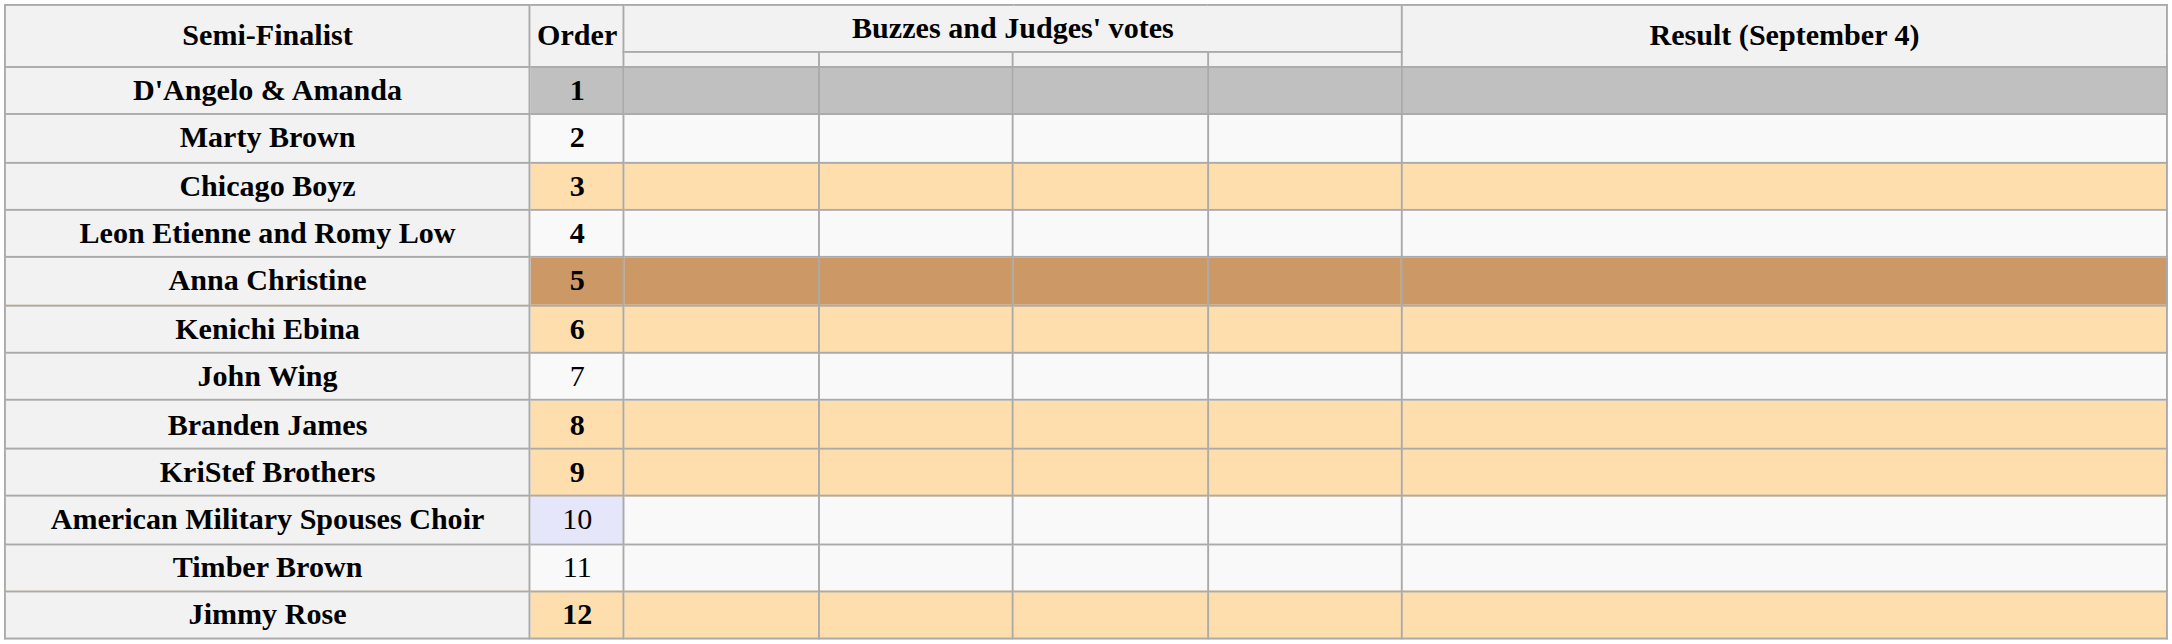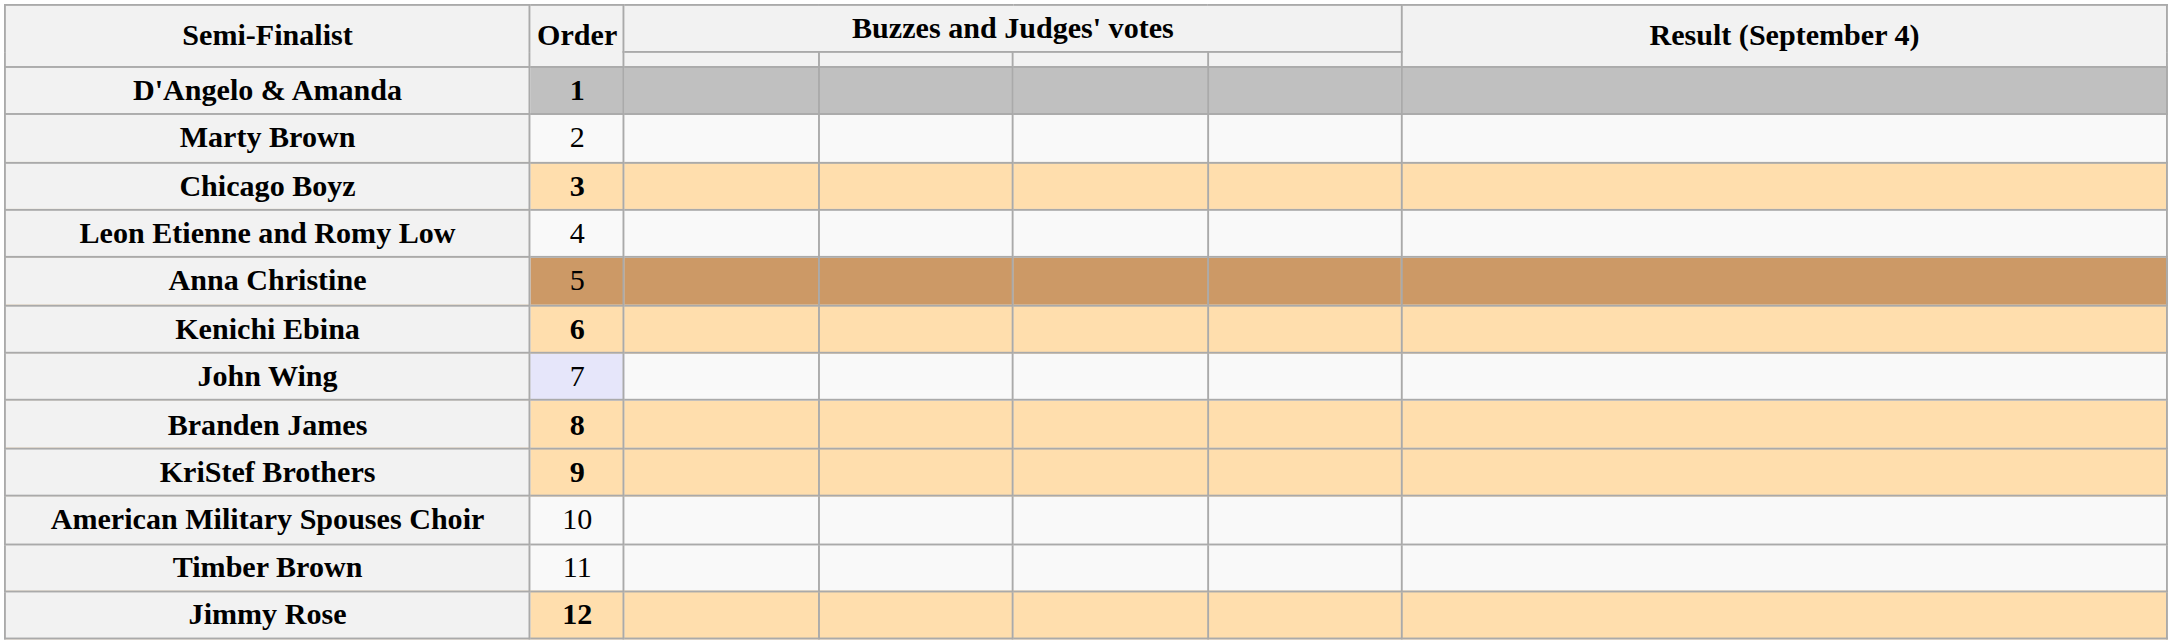(577, 137) bold -> (577, 137) normal
(577, 233) bold -> (577, 233) normal
(577, 280) bold -> (577, 280) normal
(577, 376) no background -> (577, 376) lavender background
(577, 519) lavender background -> (577, 519) no background
